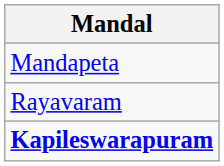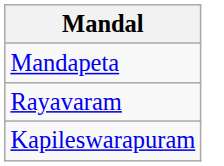(112, 140) bold -> (103, 140) normal
